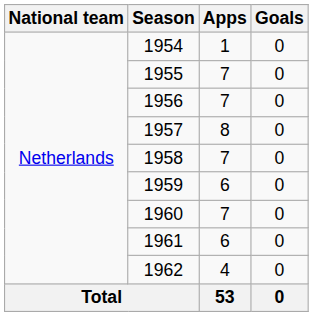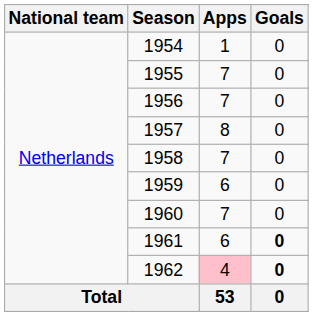(279, 241) normal -> (279, 241) bold
(225, 269) no background -> (225, 269) pink background
(279, 269) normal -> (279, 269) bold
